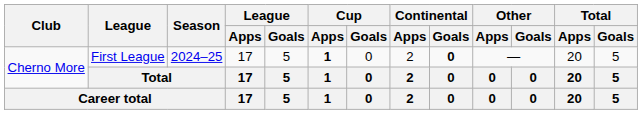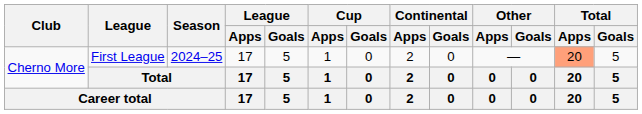(327, 57) bold -> (327, 57) normal
(451, 57) bold -> (451, 57) normal
(574, 57) no background -> (574, 57) lightsalmon background
